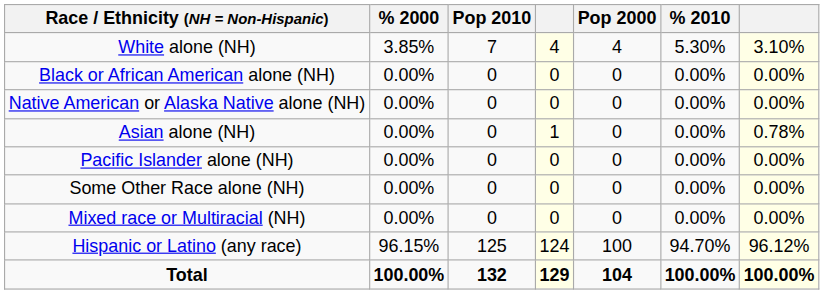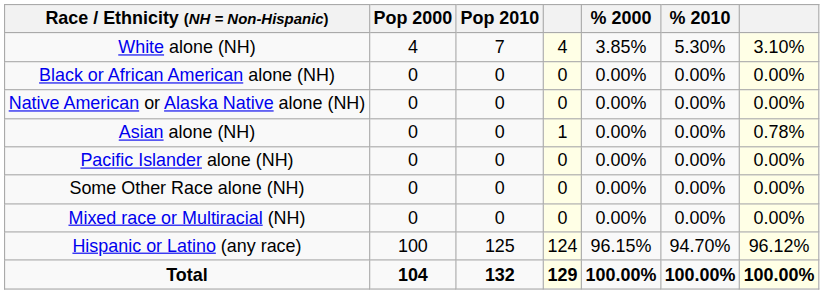columns swapped: (617, 18) <-> (409, 18)
